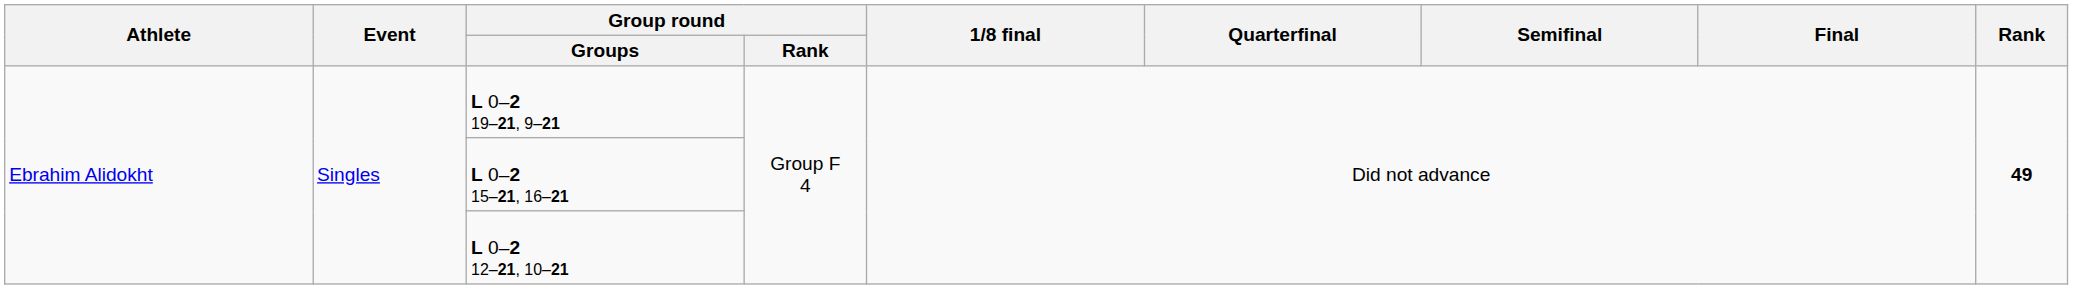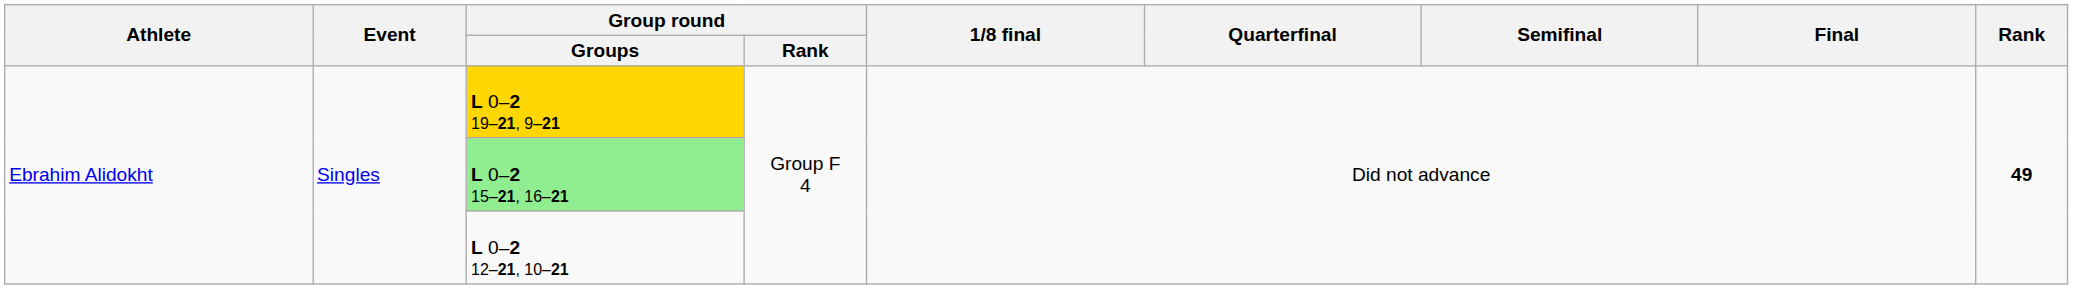(515, 113) no background -> (515, 113) gold background
(520, 185) no background -> (520, 185) lightgreen background
